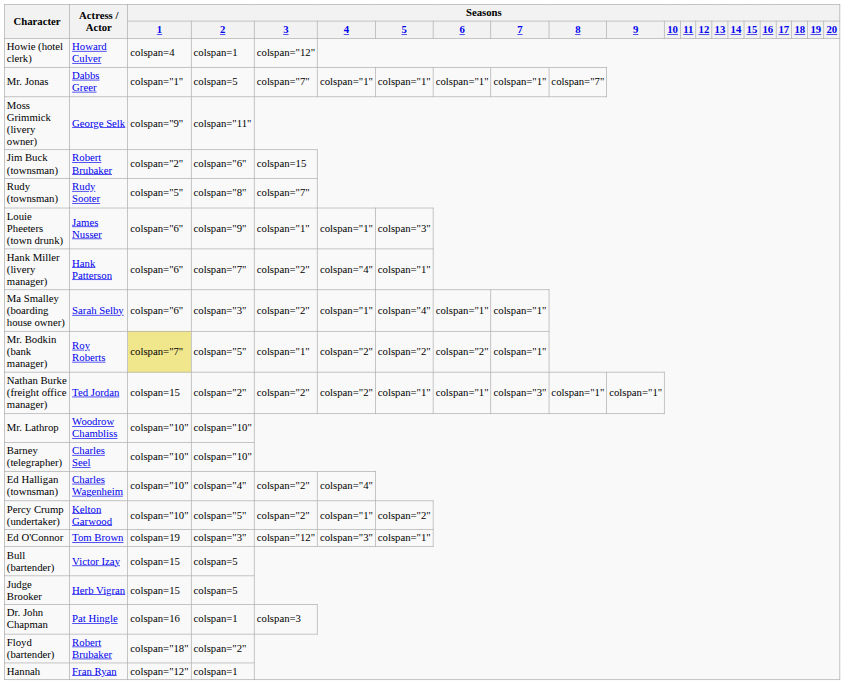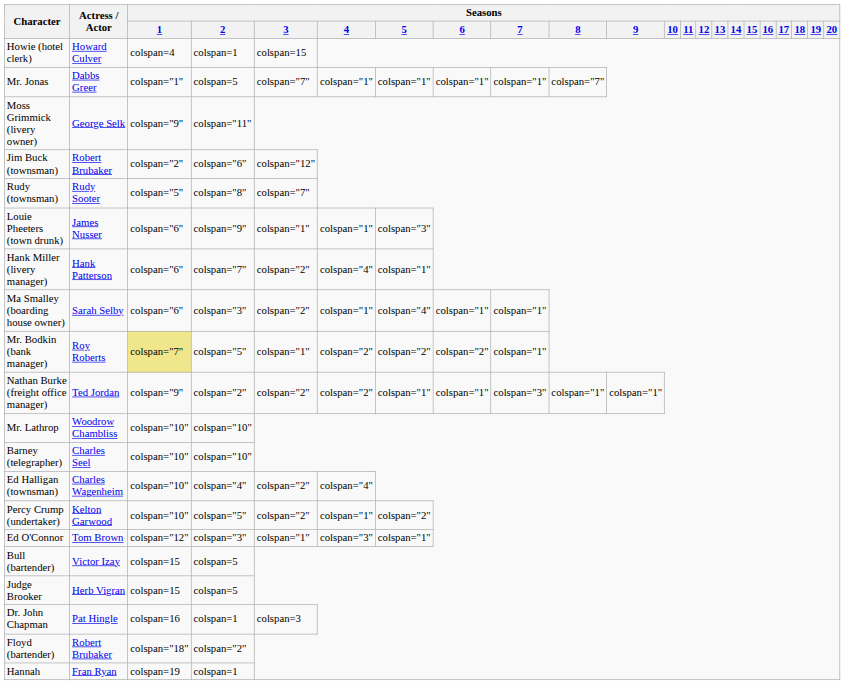(286, 53) colspan="12" -> (282, 53) colspan=15
(282, 164) colspan=15 -> (286, 164) colspan="12"
(155, 392) colspan=15 -> (157, 392) colspan="9"
(155, 538) colspan=19 -> (159, 538) colspan="12"
(286, 538) colspan="12" -> (283, 538) colspan="1"
(159, 671) colspan="12" -> (155, 671) colspan=19
